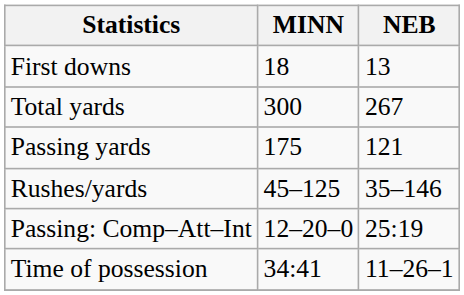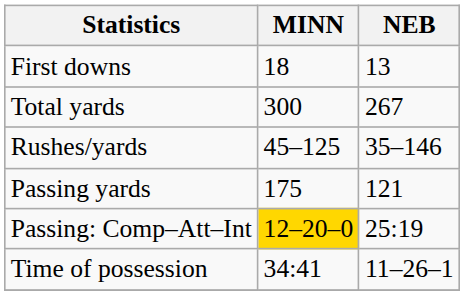rows swapped: (79, 187) <-> (81, 147)
(308, 228) no background -> (308, 228) gold background
